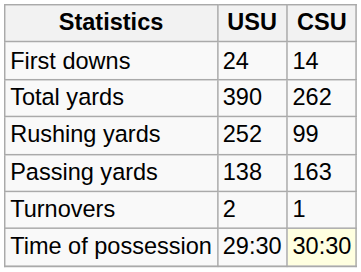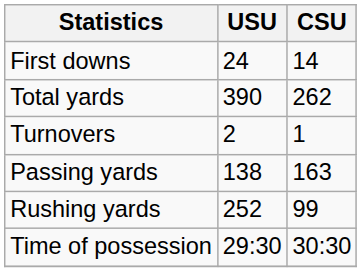rows swapped: (85, 135) <-> (63, 209)
(322, 246) lightyellow background -> (322, 246) no background
